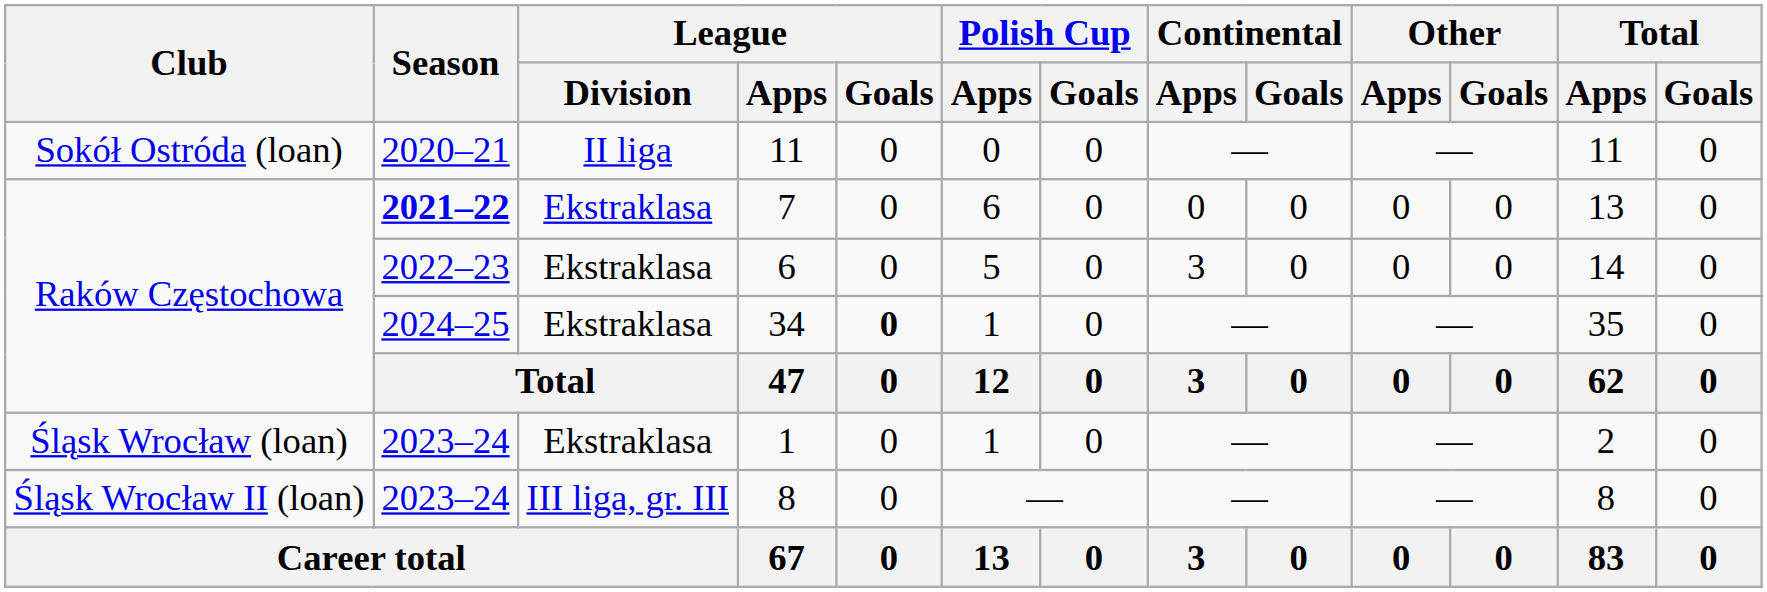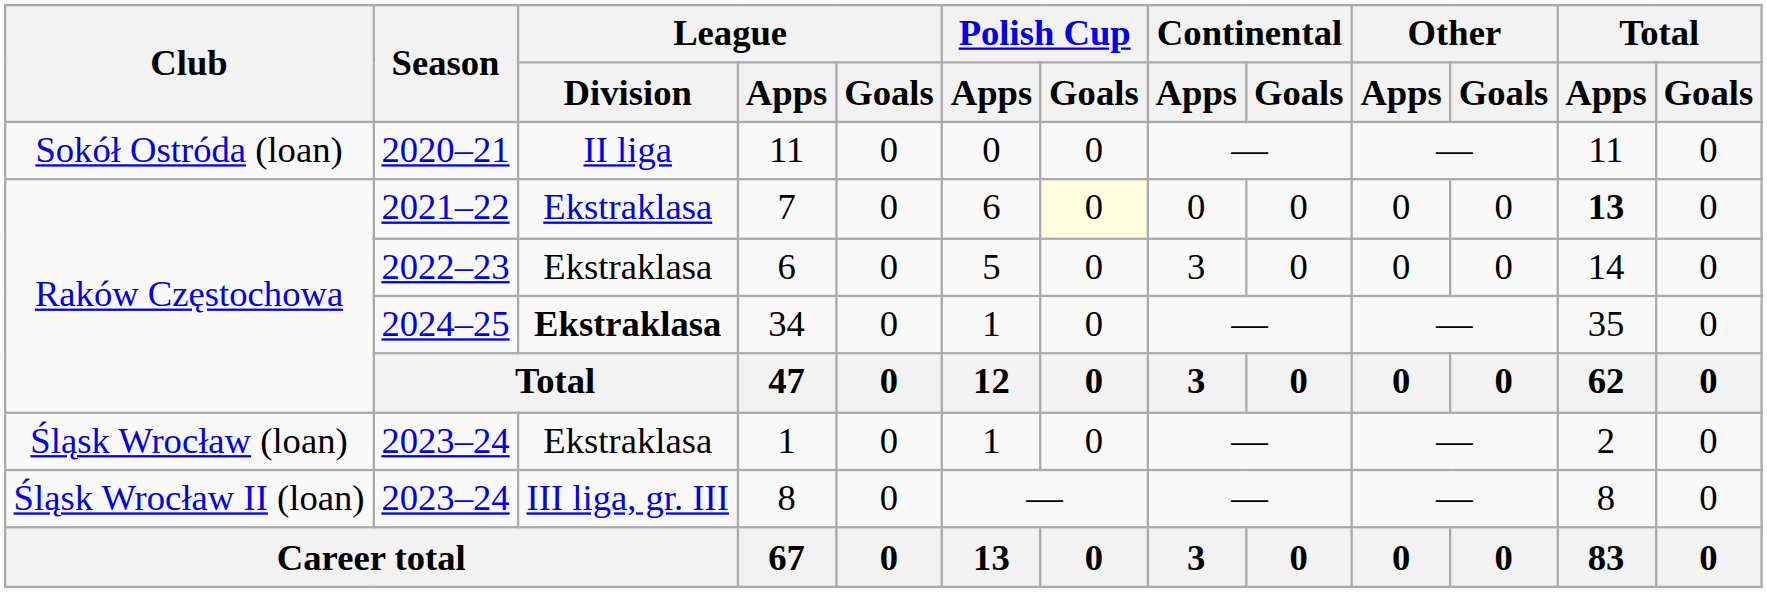(446, 207) bold -> (446, 207) normal
(1094, 207) no background -> (1094, 207) lightyellow background
(1606, 207) normal -> (1606, 207) bold
(628, 324) normal -> (628, 324) bold
(889, 324) bold -> (889, 324) normal
